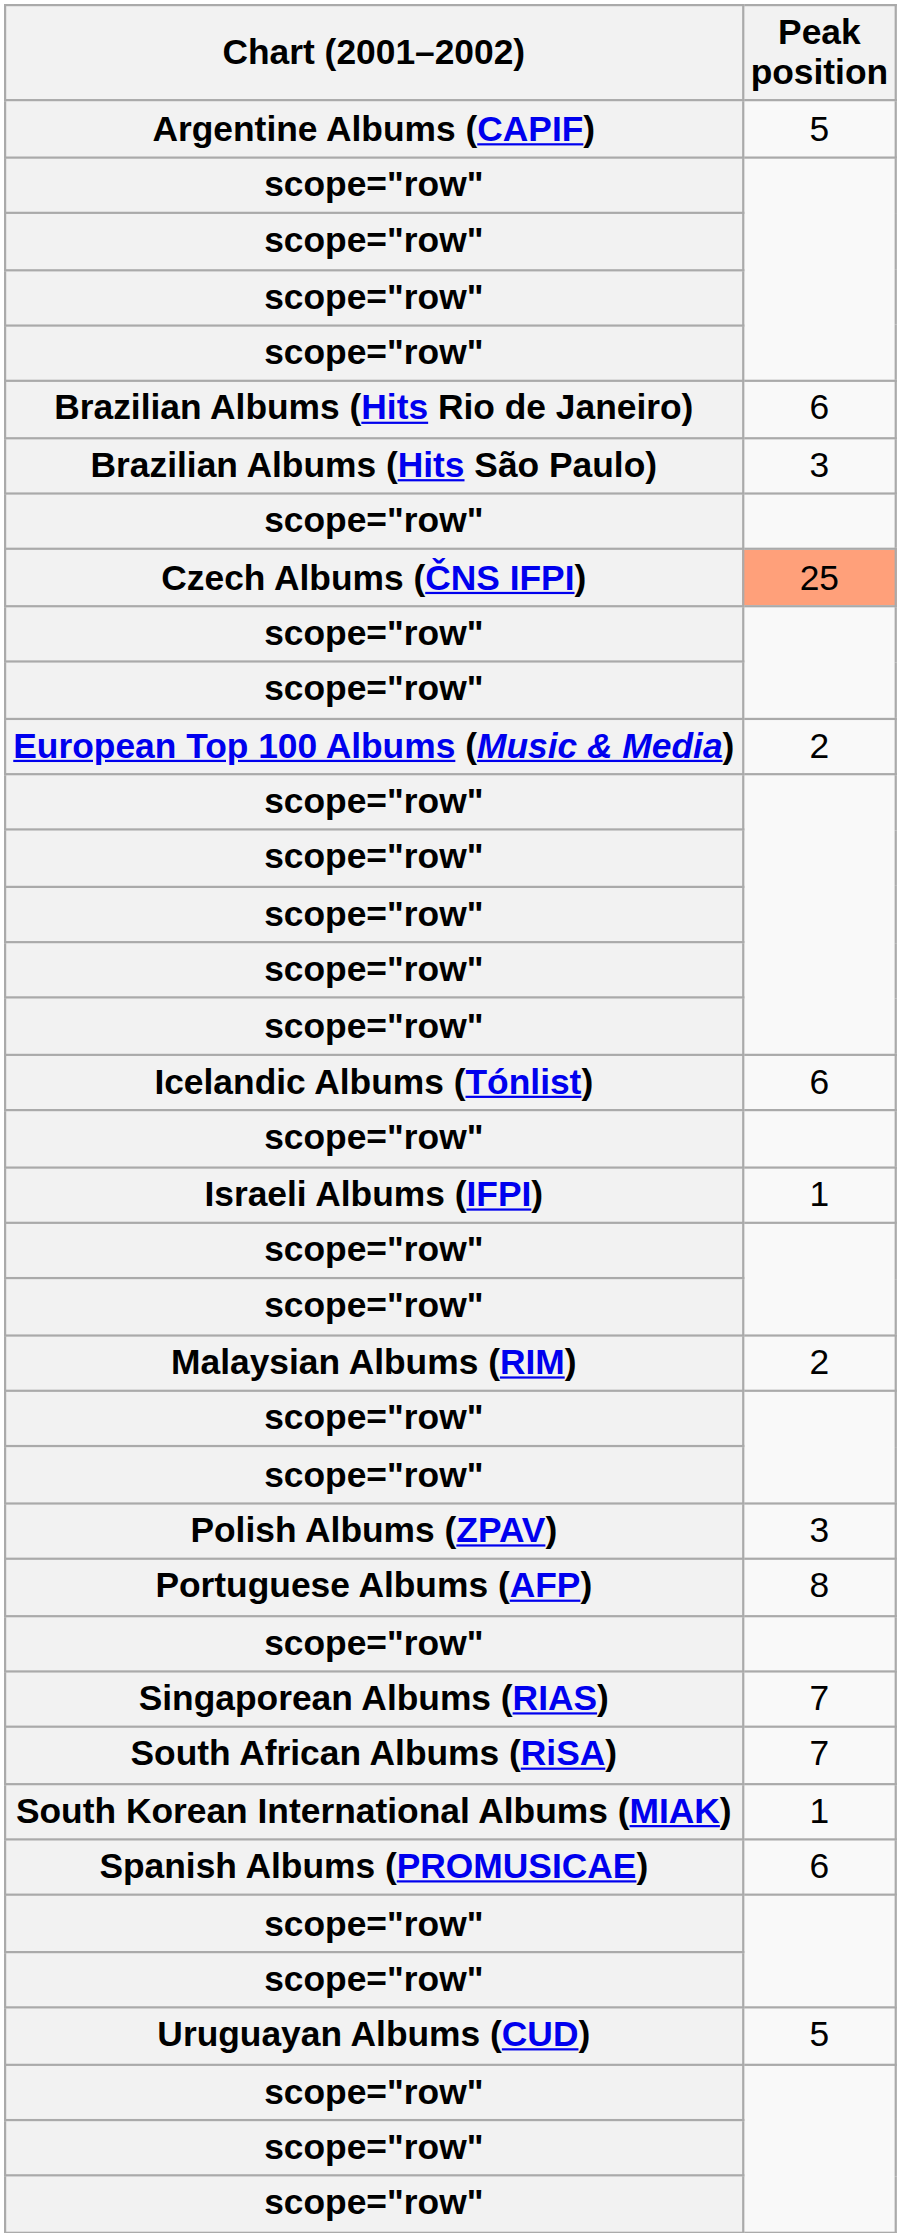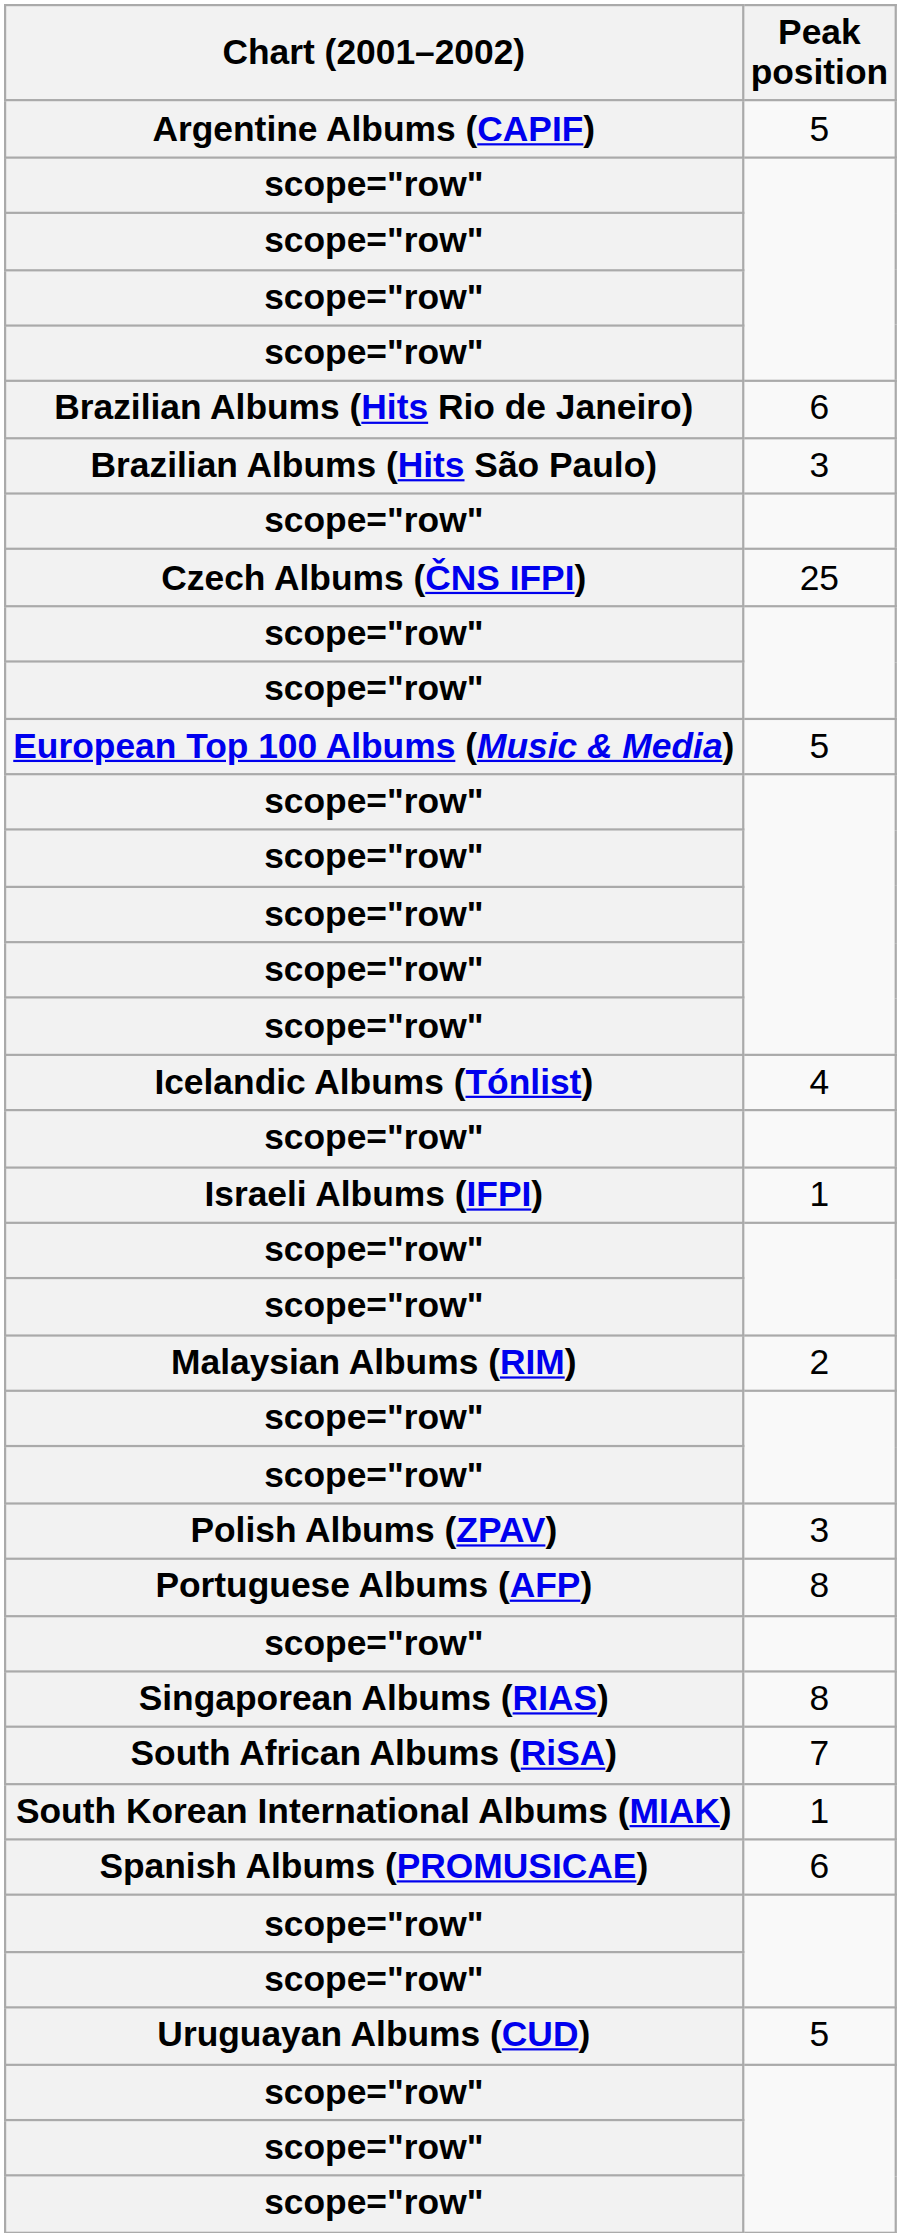(819, 577) lightsalmon background -> (819, 577) no background
(819, 745) 2 -> (819, 745) 5
(819, 1081) 6 -> (819, 1081) 4
(819, 1698) 7 -> (819, 1698) 8
